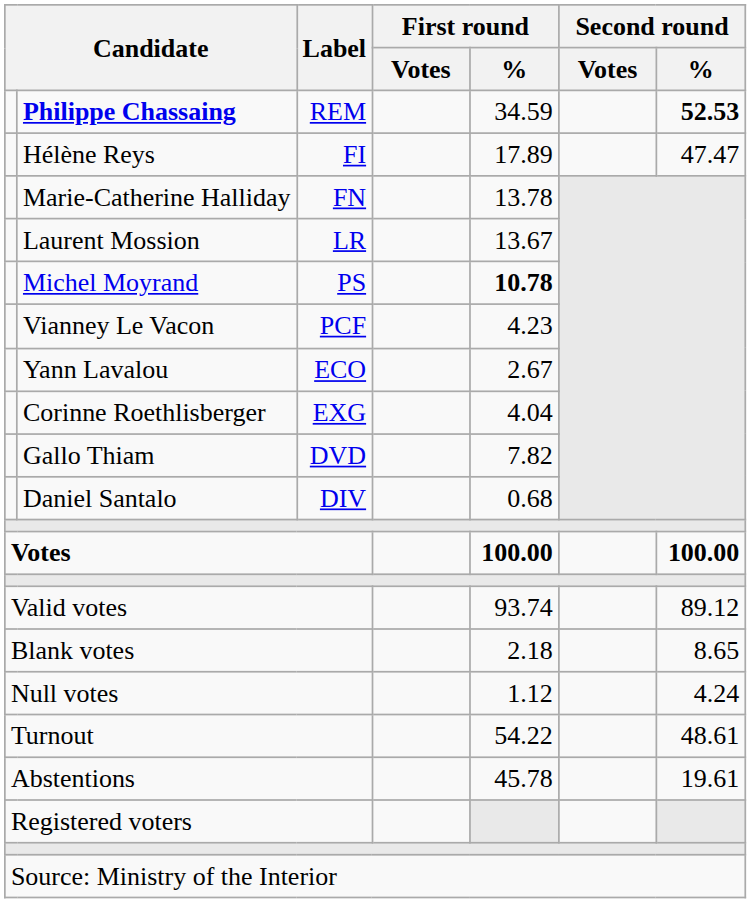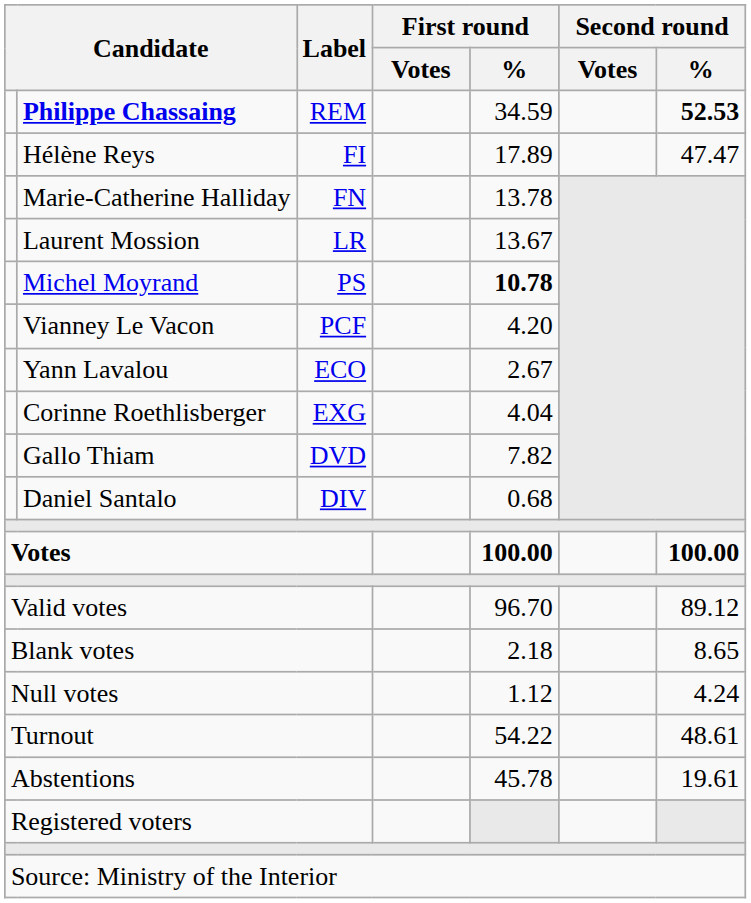(530, 326) 4.23 -> (530, 326) 4.20
(523, 607) 93.74 -> (523, 607) 96.70
